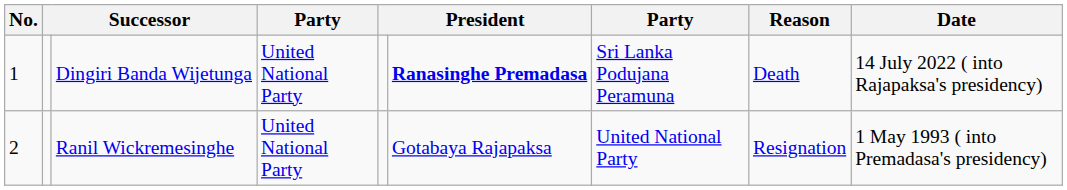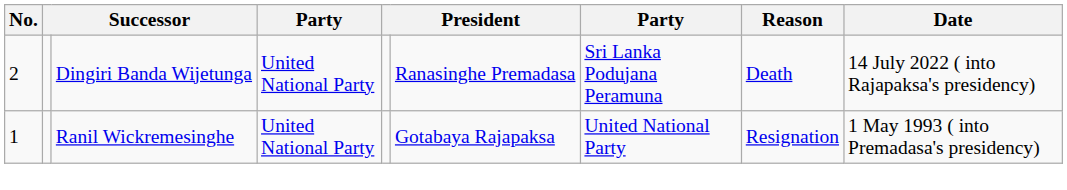(14, 72) 1 -> (14, 72) 2
(490, 72) bold -> (485, 72) normal
(14, 147) 2 -> (14, 136) 1
